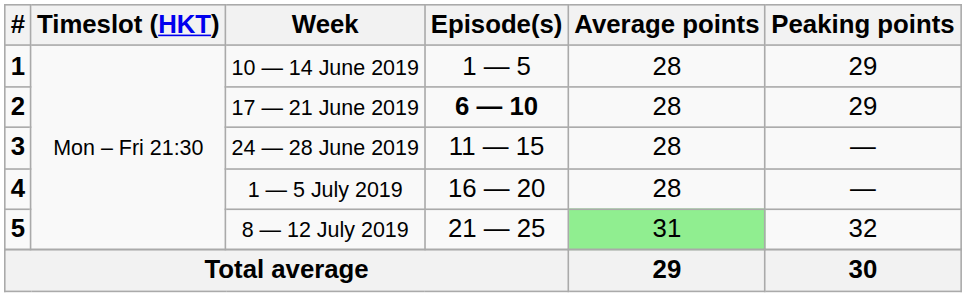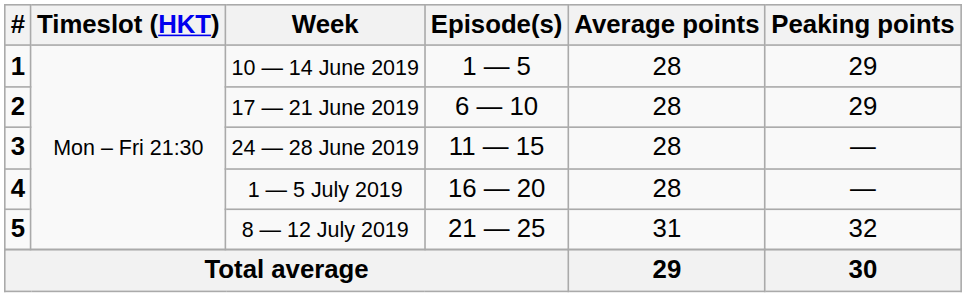(497, 106) bold -> (497, 106) normal
(667, 229) lightgreen background -> (667, 229) no background
